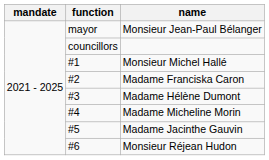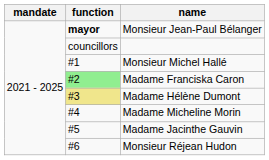(83, 29) normal -> (84, 29) bold
(74, 79) no background -> (74, 79) lightgreen background
(74, 96) no background -> (74, 96) khaki background
